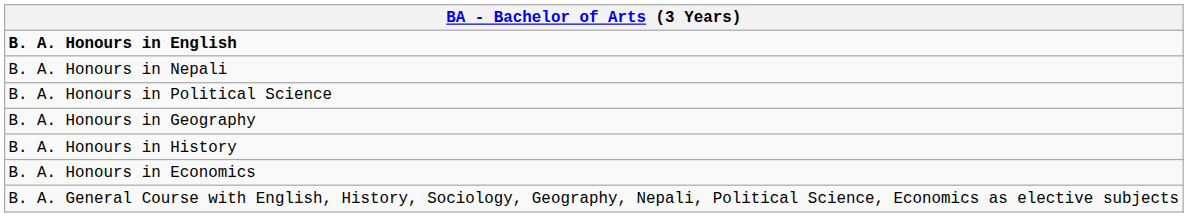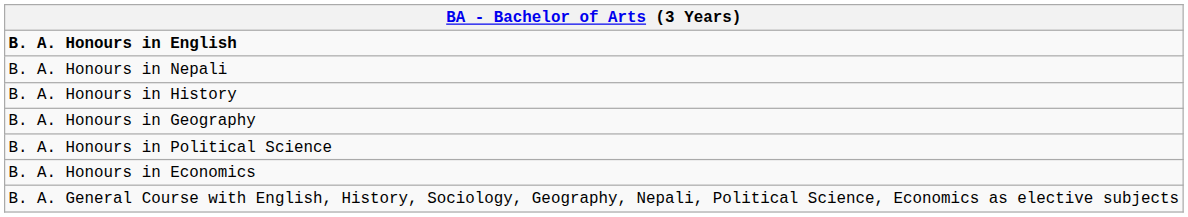(170, 95) B. A. Honours in Political Science -> (123, 95) B. A. Honours in History
(123, 147) B. A. Honours in History -> (170, 147) B. A. Honours in Political Science
